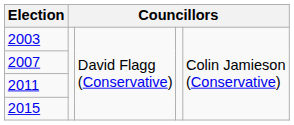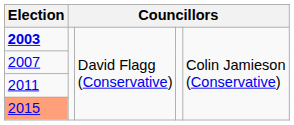(24, 39) normal -> (24, 39) bold
(24, 108) no background -> (24, 108) lightsalmon background
